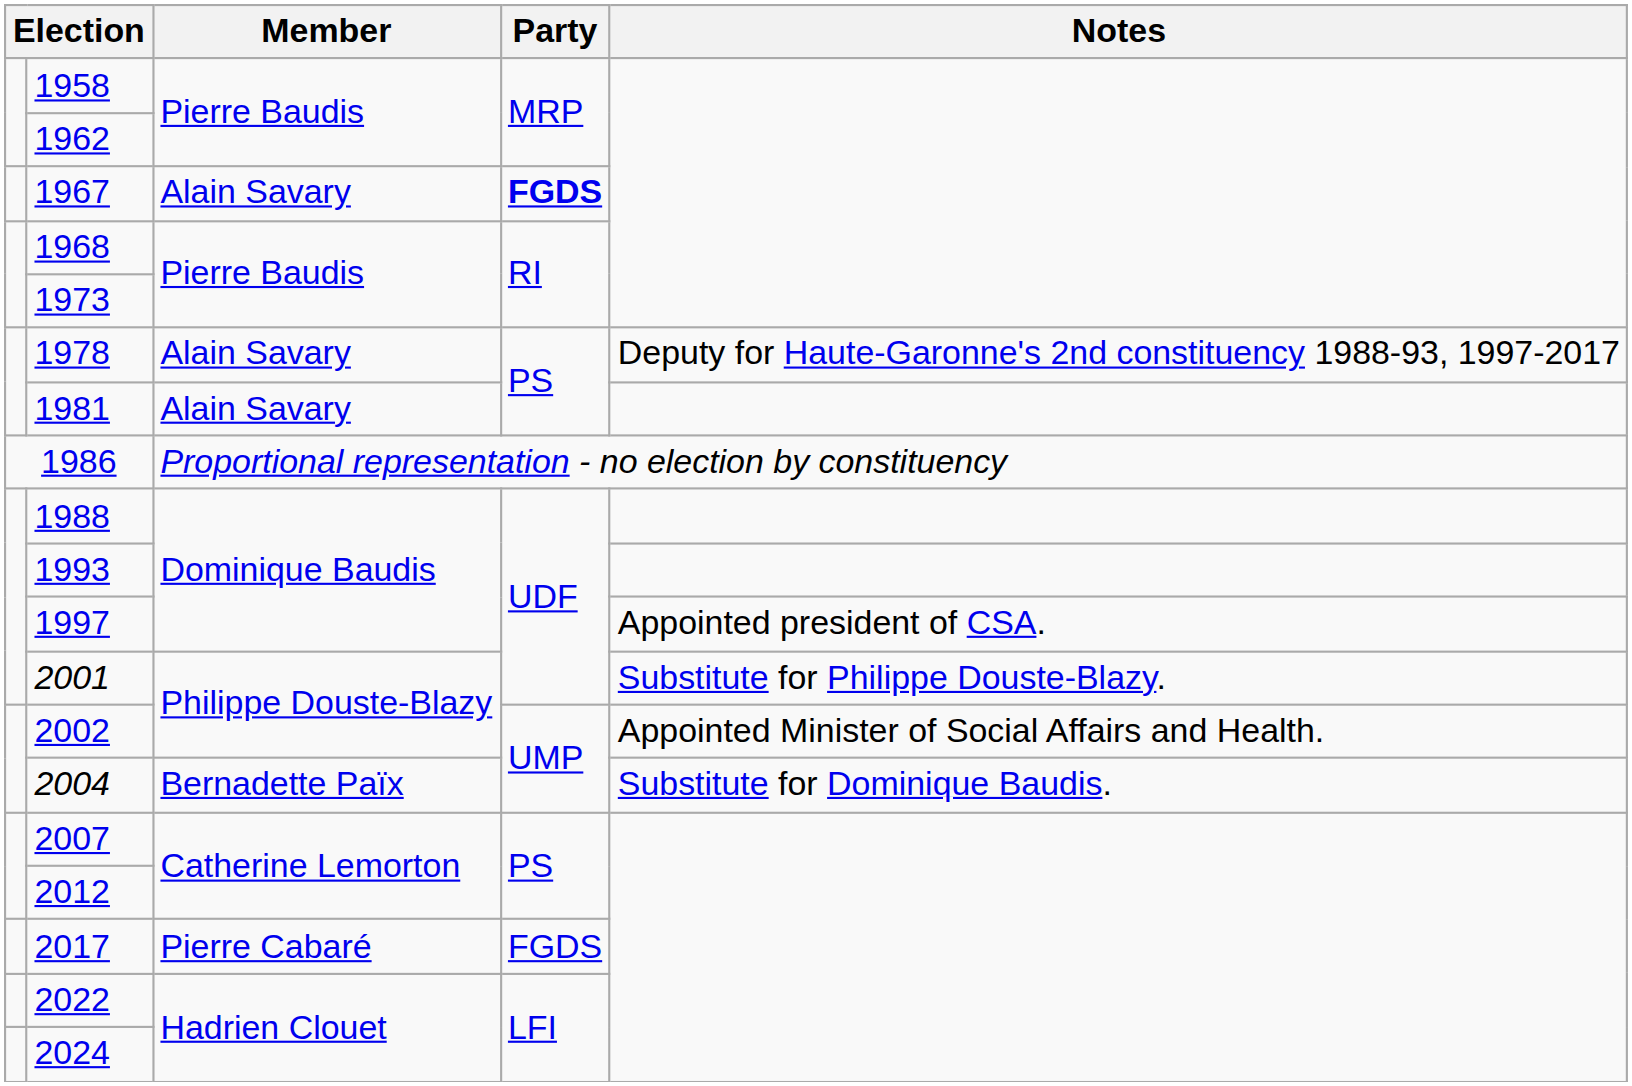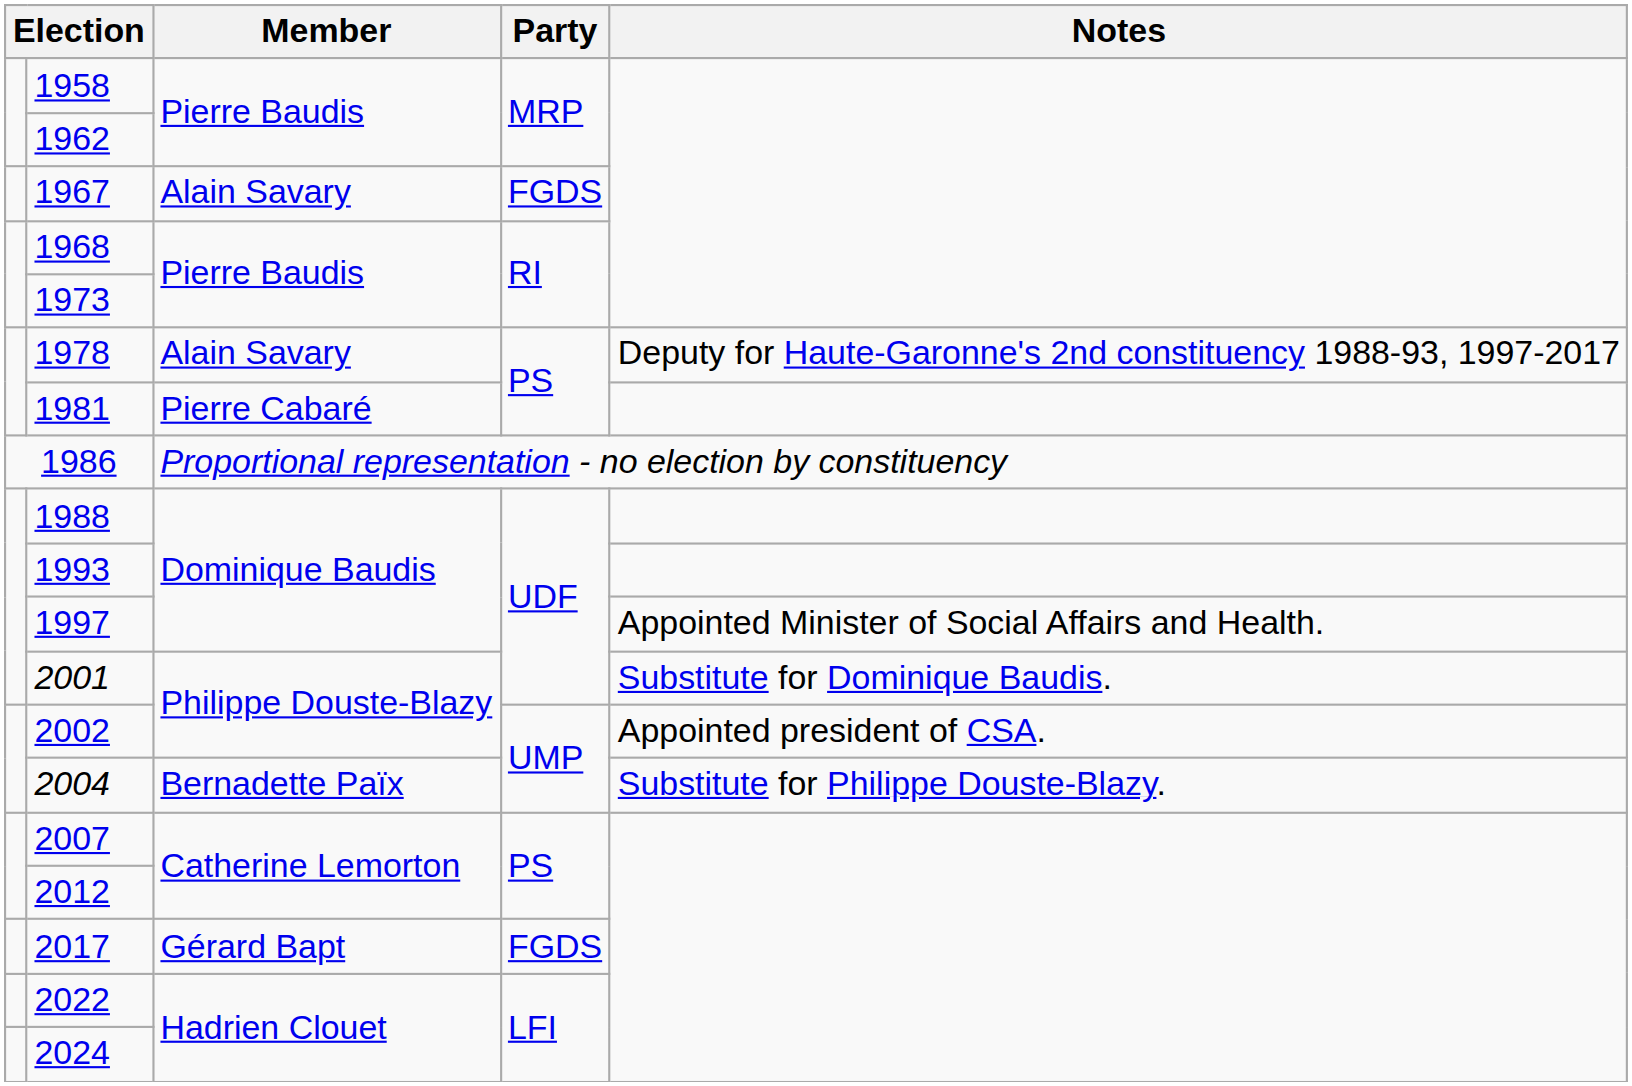(555, 192) bold -> (555, 192) normal
(256, 407) Alain Savary -> (266, 407) Pierre Cabaré
(832, 623) Appointed president of CSA. -> (971, 623) Appointed Minister of Social Affairs and Health.
(892, 676) Substitute for Philippe Douste-Blazy. -> (865, 676) Substitute for Dominique Baudis.
(971, 730) Appointed Minister of Social Affairs and Health. -> (832, 730) Appointed president of CSA.
(865, 784) Substitute for Dominique Baudis. -> (892, 784) Substitute for Philippe Douste-Blazy.
(266, 945) Pierre Cabaré -> (253, 945) Gérard Bapt
